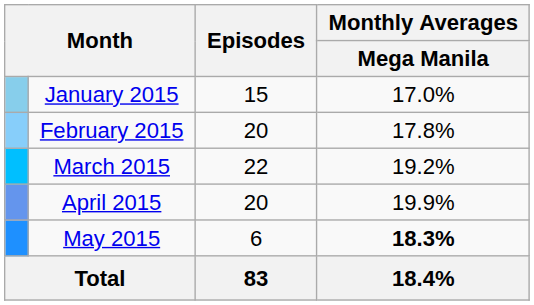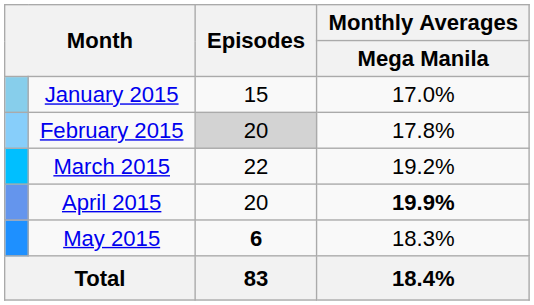(256, 130) no background -> (256, 130) lightgrey background
(423, 202) normal -> (423, 202) bold
(256, 238) normal -> (256, 238) bold
(423, 238) bold -> (423, 238) normal
